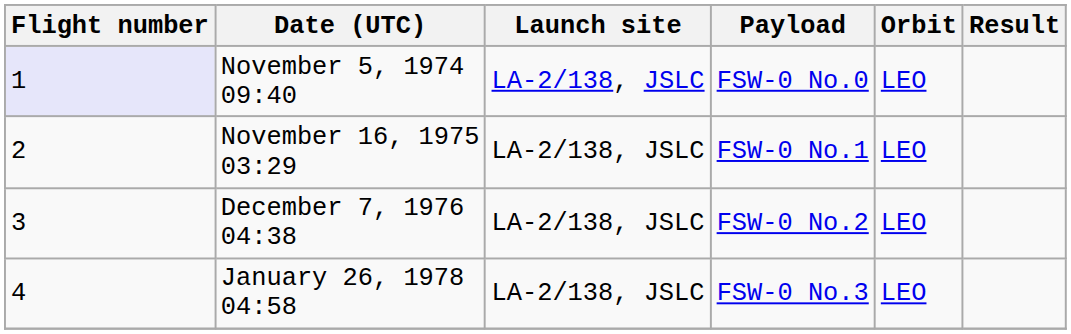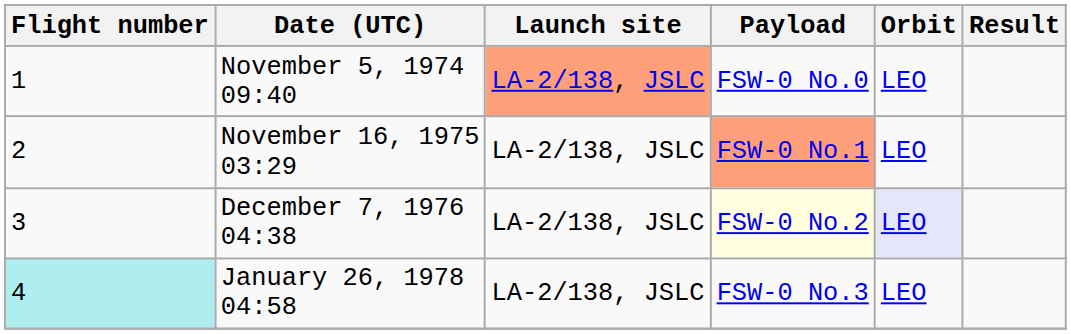(19, 82) lavender background -> (19, 82) no background
(598, 82) no background -> (598, 82) lightsalmon background
(793, 152) no background -> (793, 152) lightsalmon background
(793, 223) no background -> (793, 223) lightyellow background
(904, 223) no background -> (904, 223) lavender background
(19, 293) no background -> (19, 293) paleturquoise background
